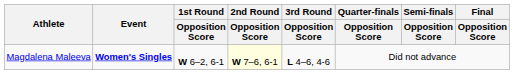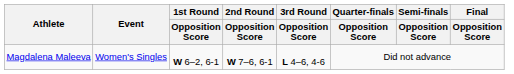(134, 57) bold -> (131, 57) normal
(255, 62) lightyellow background -> (250, 62) no background
